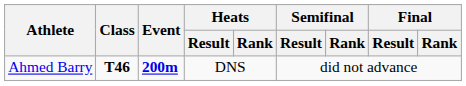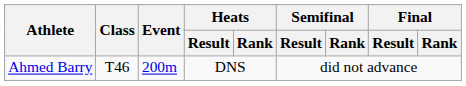(117, 68) bold -> (117, 68) normal
(160, 68) bold -> (159, 68) normal
